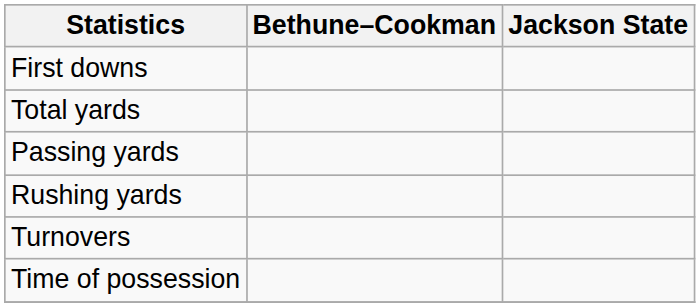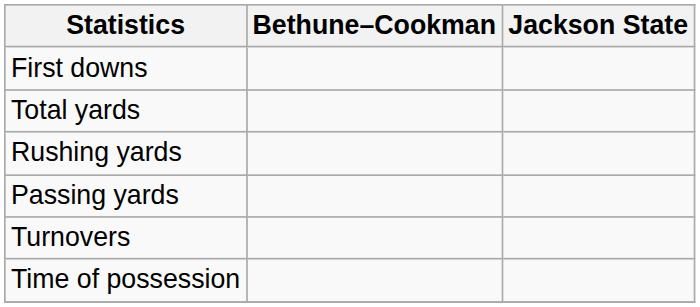rows swapped: (96, 195) <-> (95, 152)
